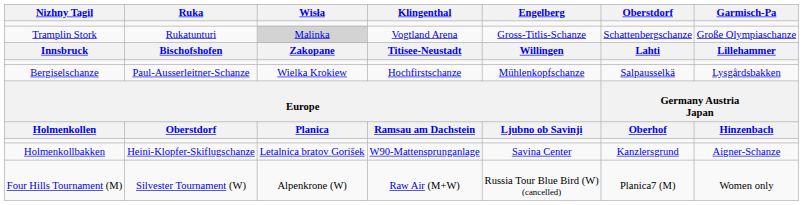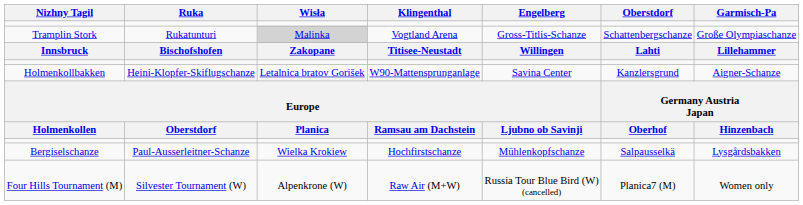rows swapped: (65, 72) <-> (65, 151)
